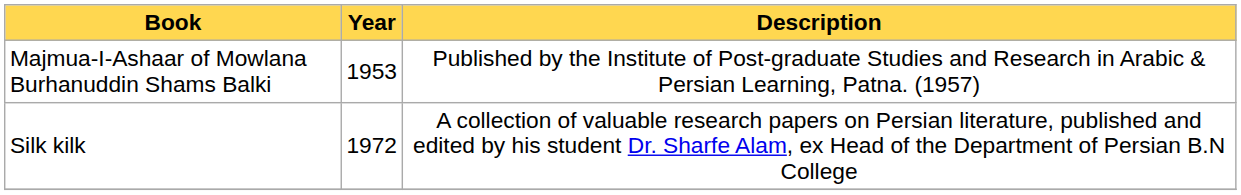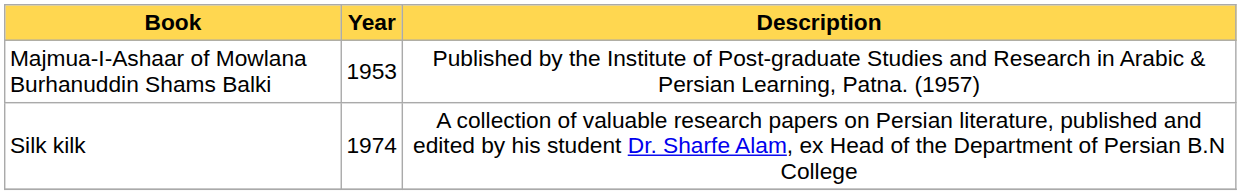(372, 145) 1972 -> (372, 145) 1974
